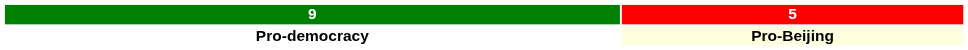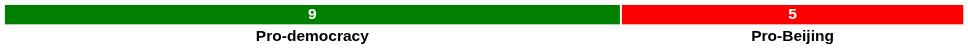(793, 35) lightyellow background -> (793, 35) no background
